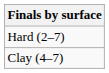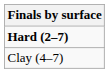(36, 36) normal -> (38, 36) bold
